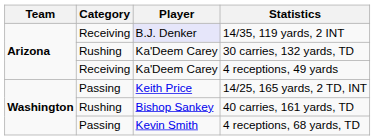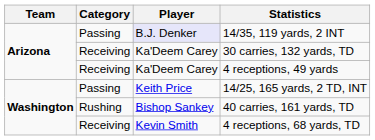(105, 32) Receiving -> (100, 32) Passing
(100, 51) Rushing -> (105, 51) Receiving
(100, 125) Passing -> (105, 125) Receiving
